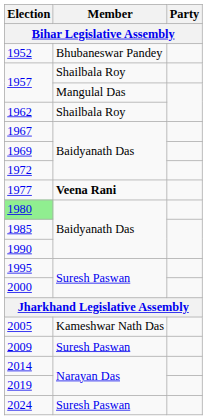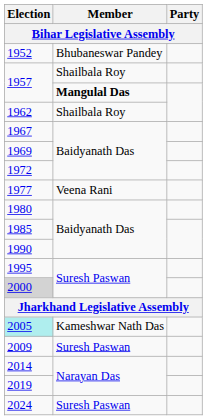(91, 92) normal -> (93, 92) bold
(86, 190) bold -> (84, 190) normal
(20, 209) lightgreen background -> (20, 209) no background
(20, 287) no background -> (20, 287) lightgrey background
(20, 326) no background -> (20, 326) paleturquoise background
